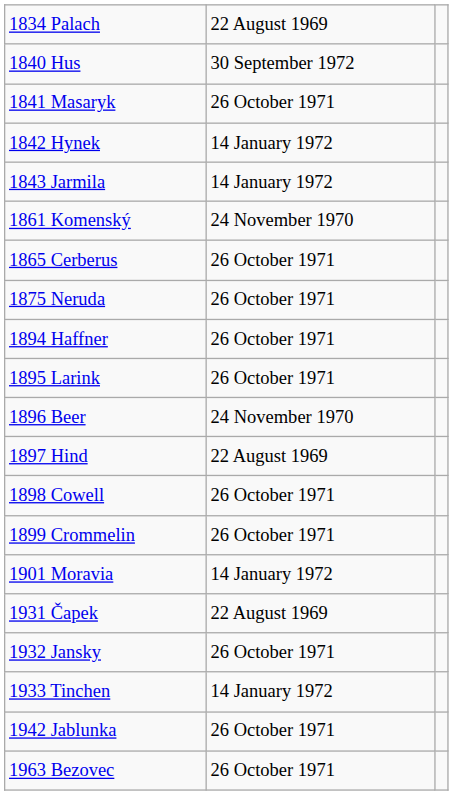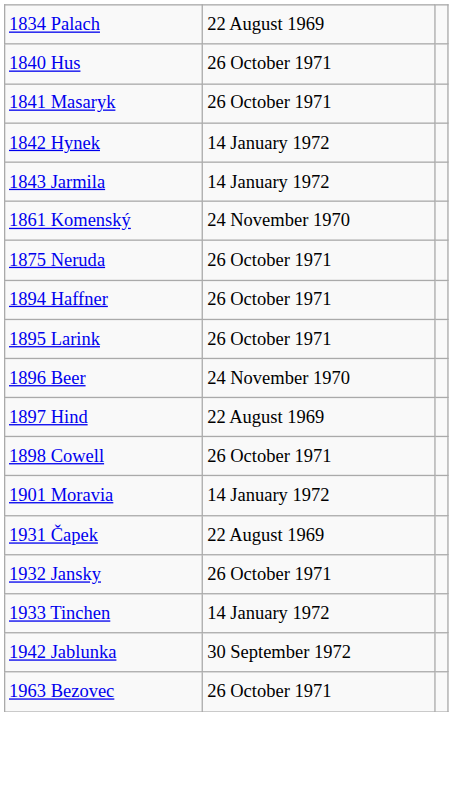(282, 63) 30 September 1972 -> (269, 63) 26 October 1971
- row: (63, 259)
- row: (72, 534)
(273, 730) 26 October 1971 -> (279, 652) 30 September 1972
